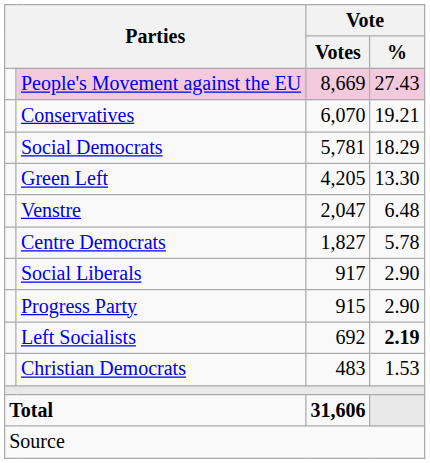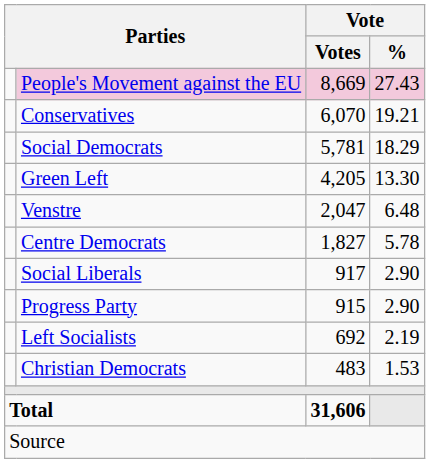(402, 337) bold -> (402, 337) normal
